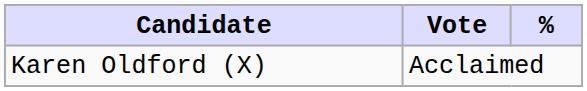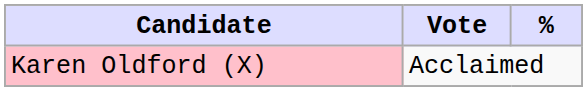(139, 66) no background -> (139, 66) pink background
